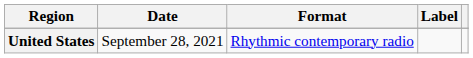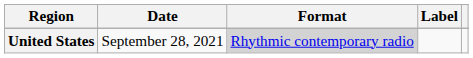(322, 40) no background -> (322, 40) lightgrey background
